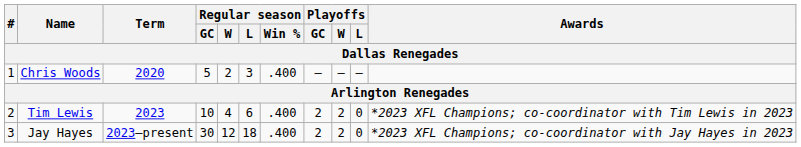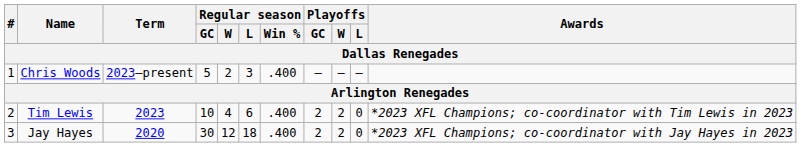(150, 73) 2020 -> (150, 73) 2023–present
(150, 133) 2023–present -> (150, 133) 2020
